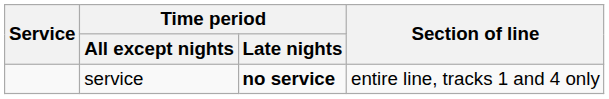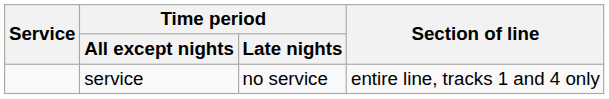(289, 78) bold -> (285, 78) normal
